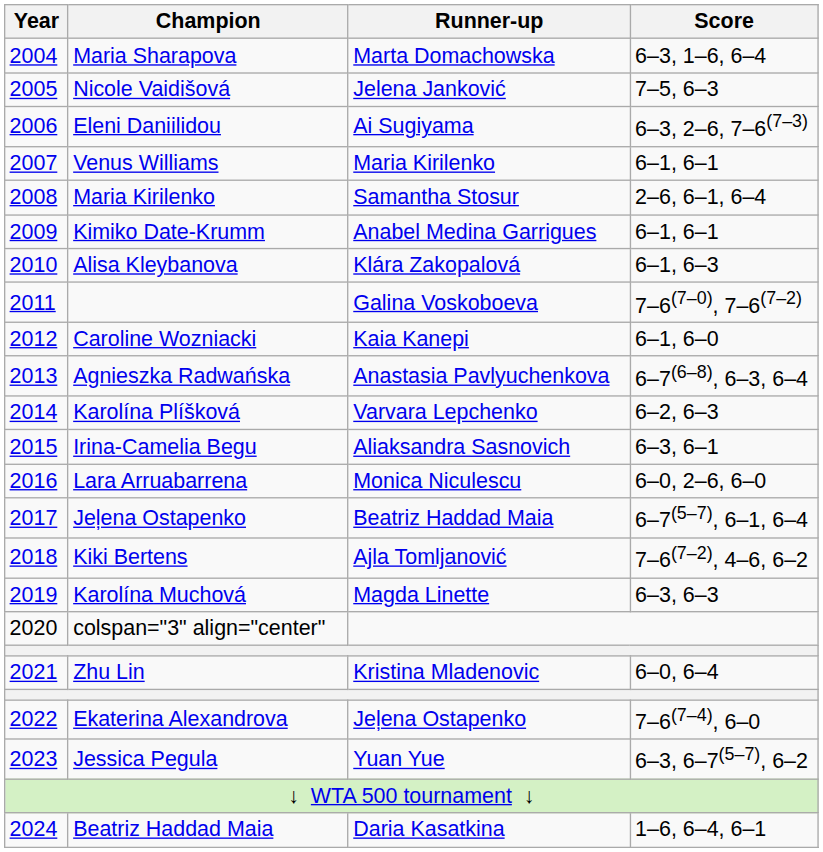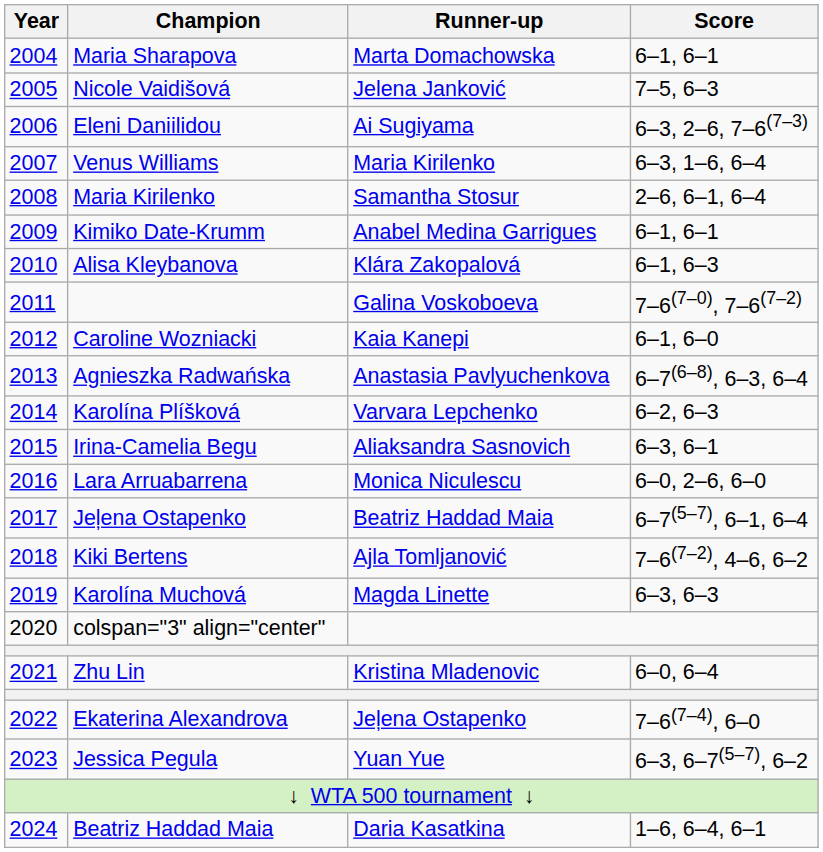(701, 55) 6–3, 1–6, 6–4 -> (677, 55) 6–1, 6–1
(677, 163) 6–1, 6–1 -> (701, 163) 6–3, 1–6, 6–4
